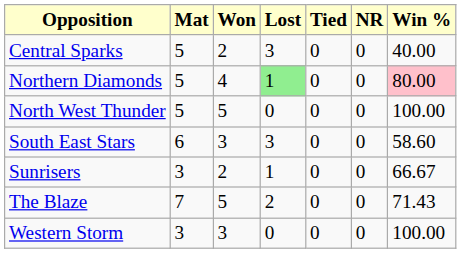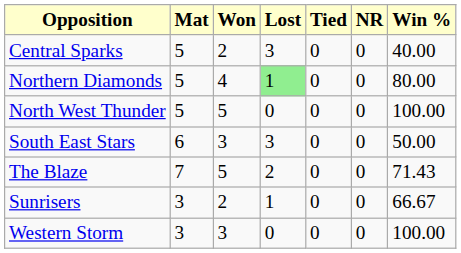(414, 80) pink background -> (414, 80) no background
(414, 141) 58.60 -> (414, 141) 50.00
rows swapped: (45, 171) <-> (48, 202)
